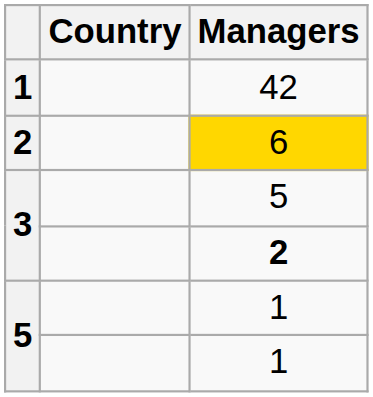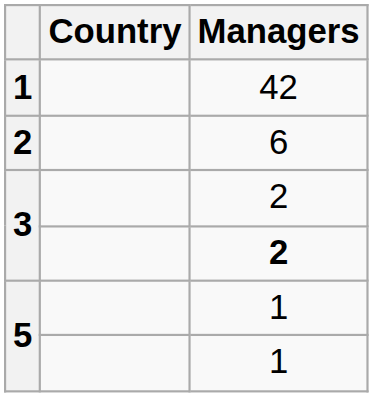(279, 142) gold background -> (279, 142) no background
(279, 197) 5 -> (279, 197) 2
